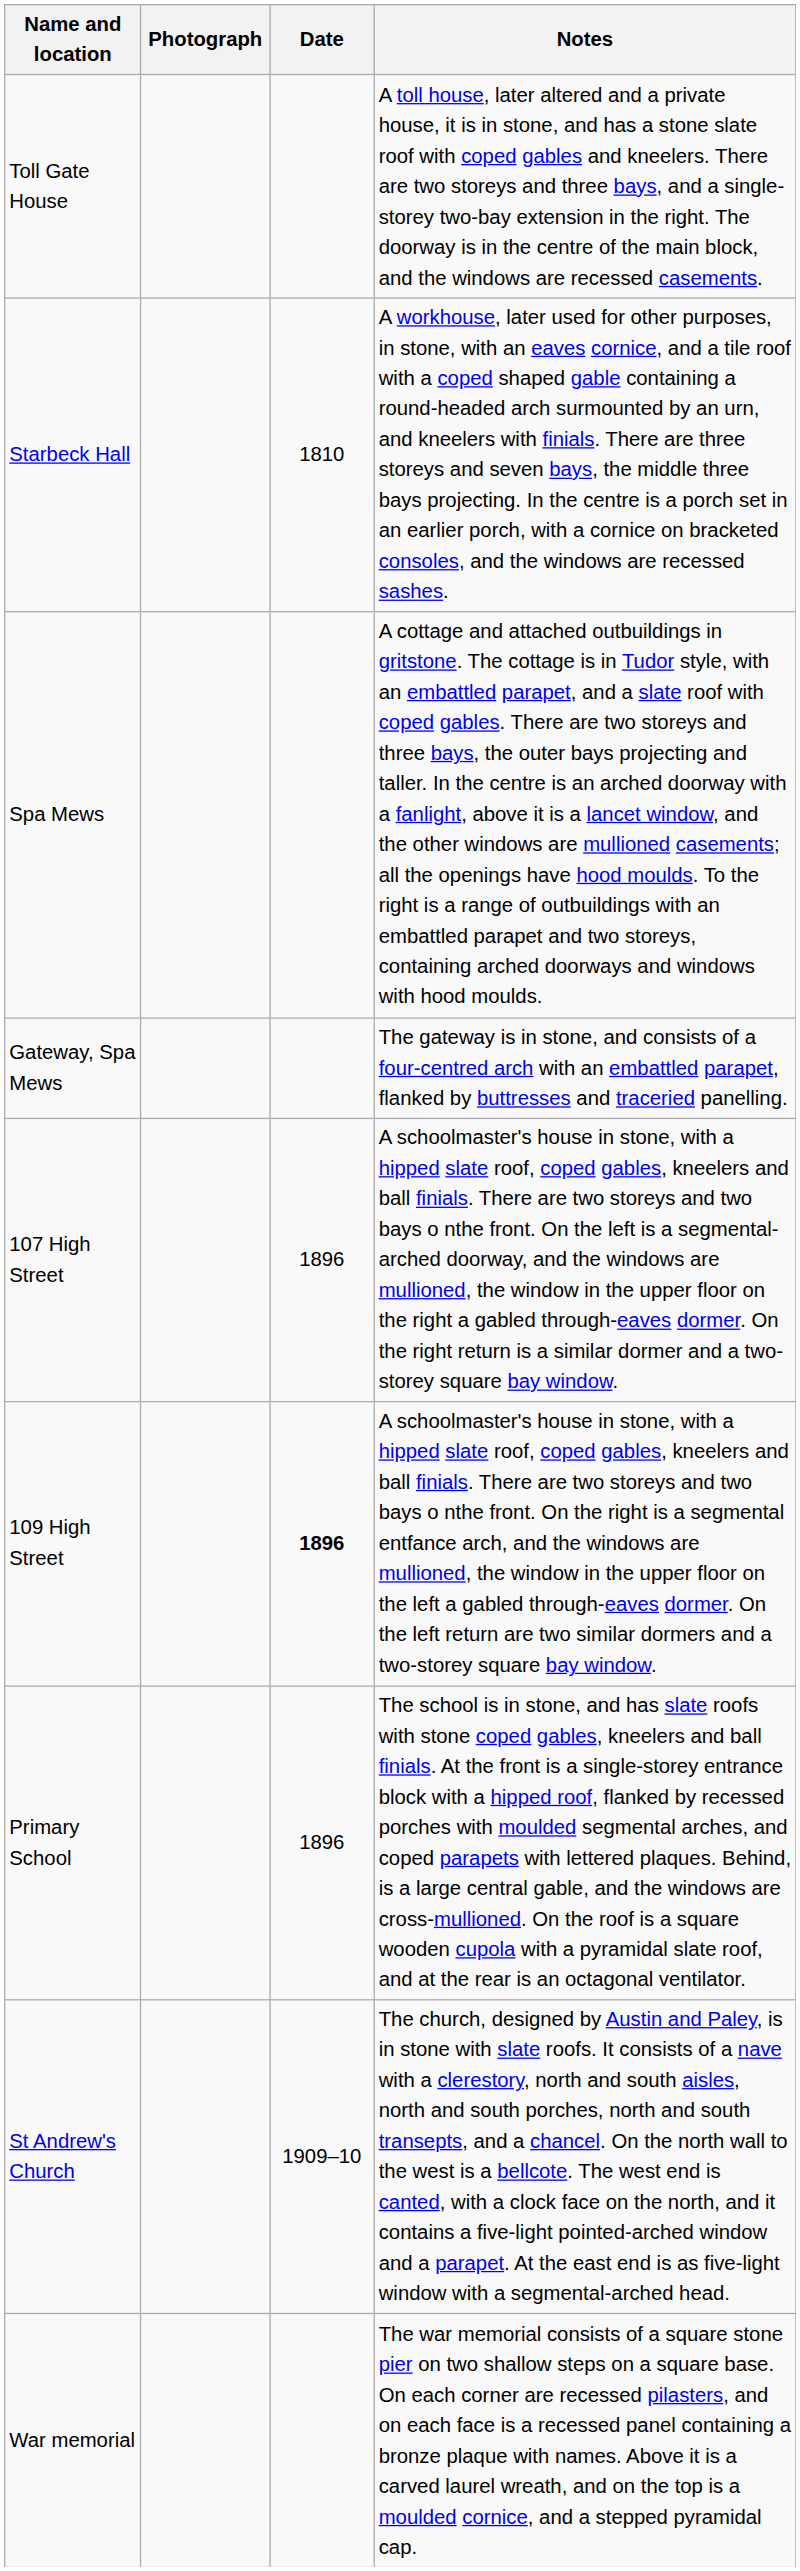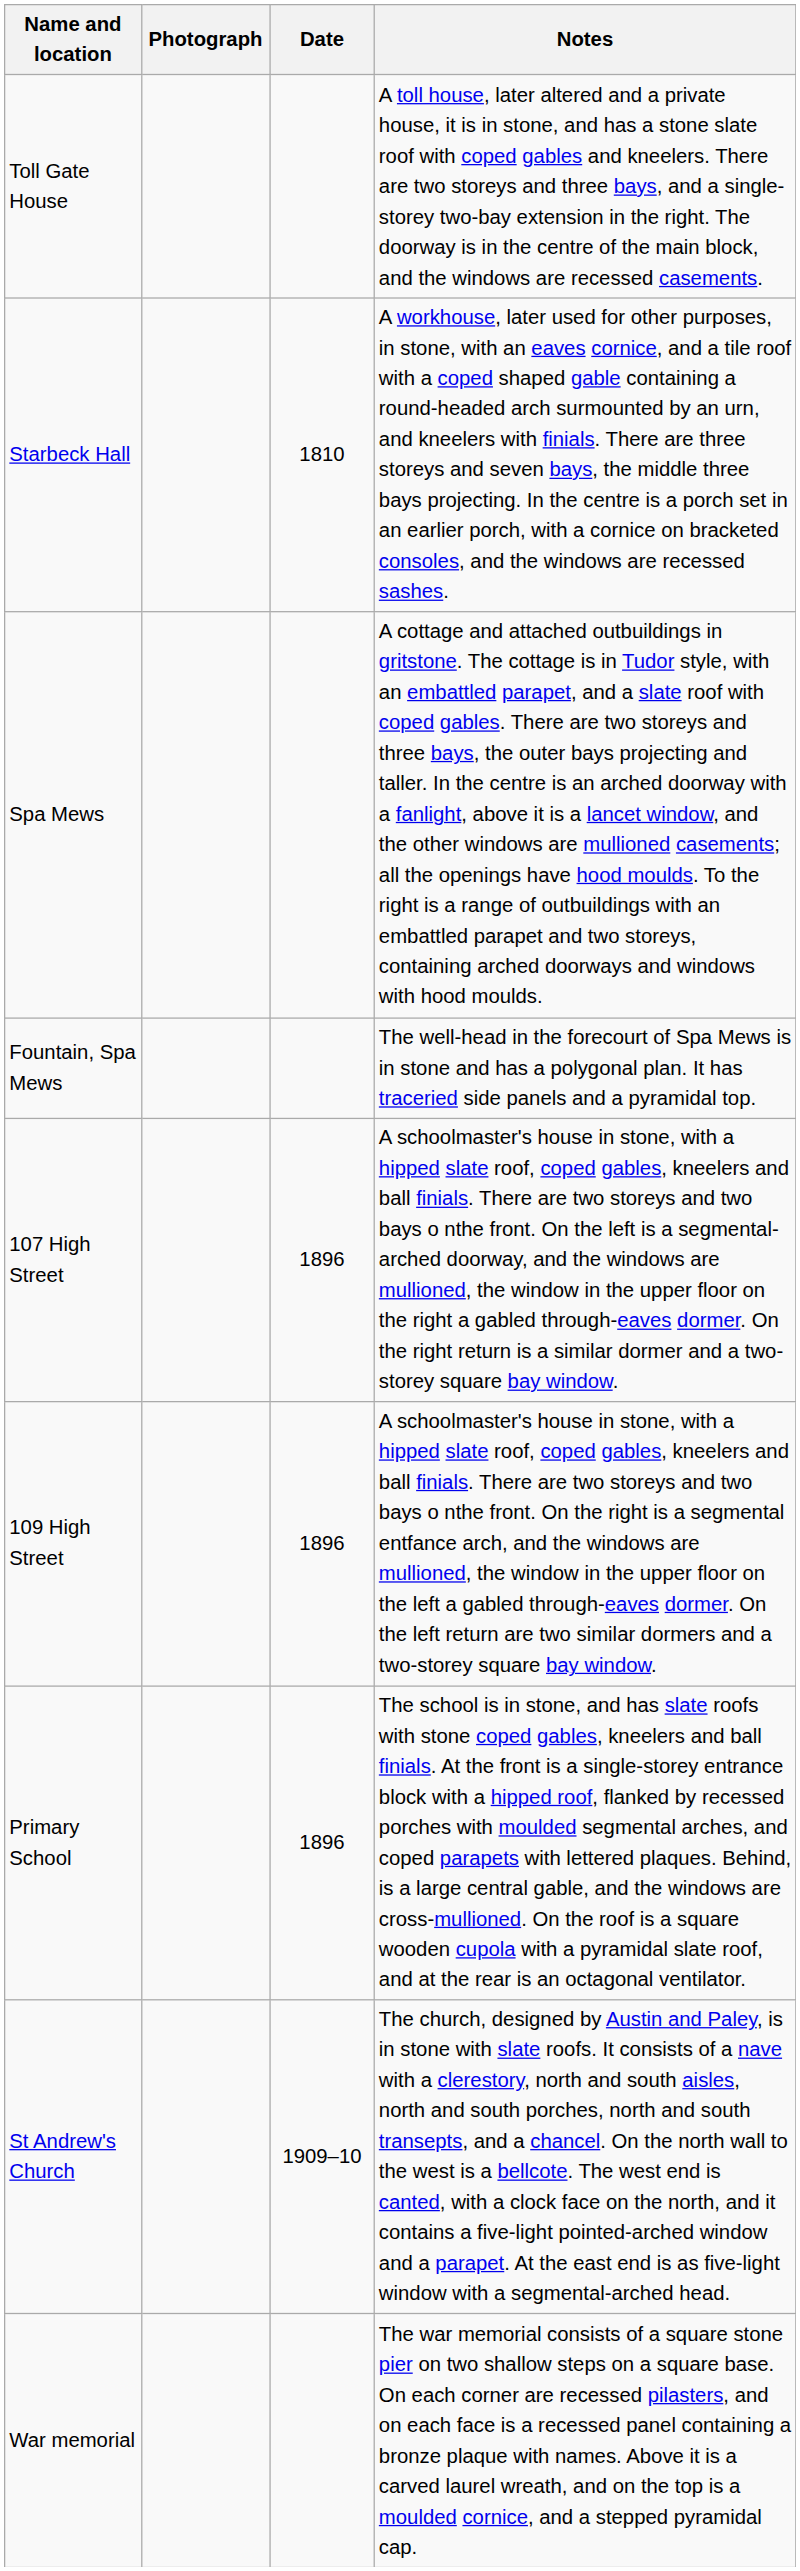+ row: (73, 1067)
- row: (72, 1067)
(322, 1543) bold -> (322, 1543) normal
